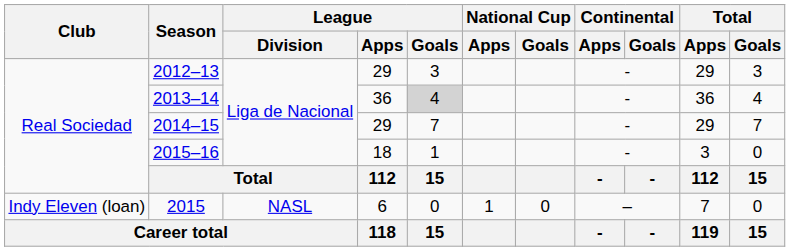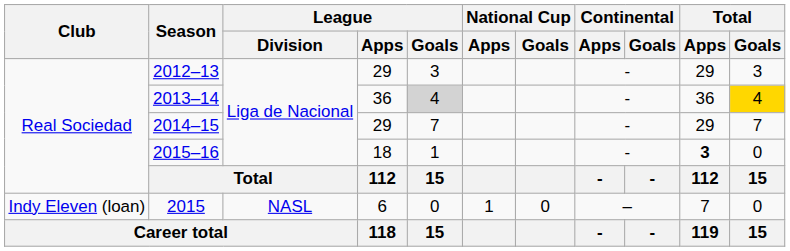(758, 98) no background -> (758, 98) gold background
(705, 152) normal -> (705, 152) bold
